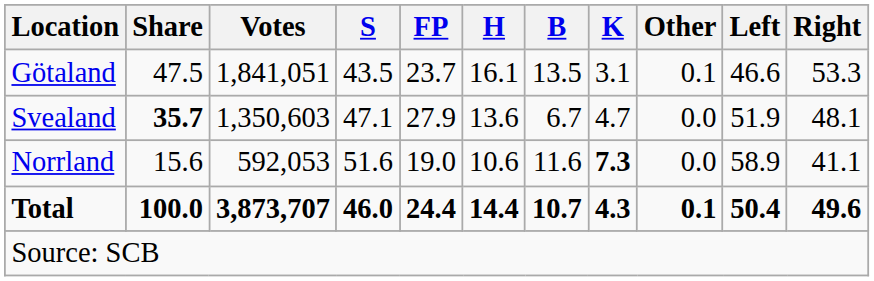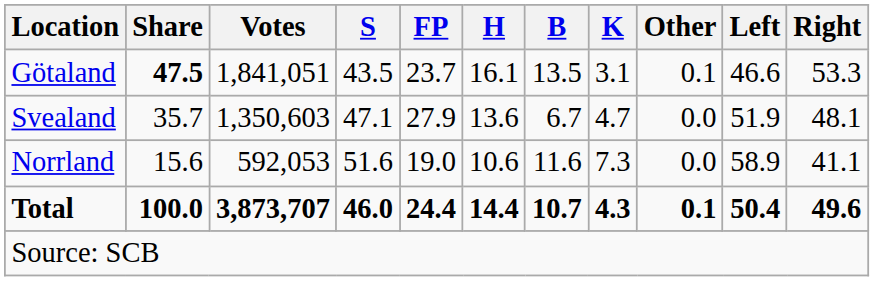(178, 72) normal -> (178, 72) bold
(178, 117) bold -> (178, 117) normal
(613, 162) bold -> (613, 162) normal
